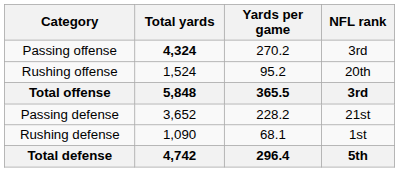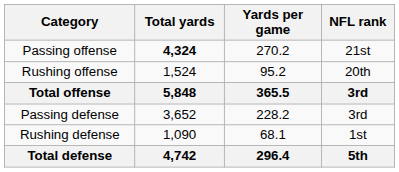(358, 51) 3rd -> (358, 51) 21st
(358, 114) 21st -> (358, 114) 3rd
